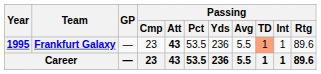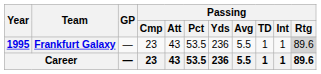(174, 45) bold -> (174, 45) normal
(265, 45) lightsalmon background -> (265, 45) no background
(304, 45) no background -> (304, 45) lightgrey background
